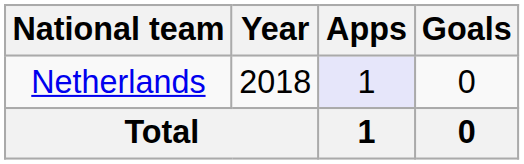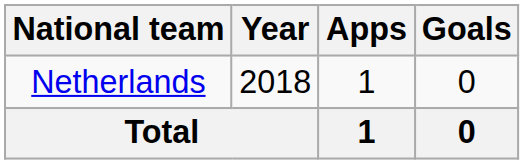(366, 81) lavender background -> (366, 81) no background
